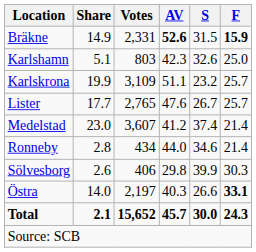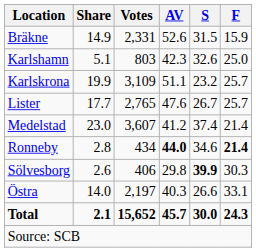(174, 37) bold -> (174, 37) normal
(236, 37) bold -> (236, 37) normal
(174, 147) normal -> (174, 147) bold
(236, 147) normal -> (236, 147) bold
(205, 170) normal -> (205, 170) bold
(236, 192) bold -> (236, 192) normal
